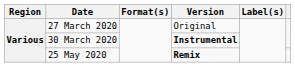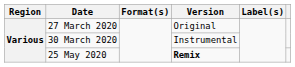(205, 40) bold -> (205, 40) normal
